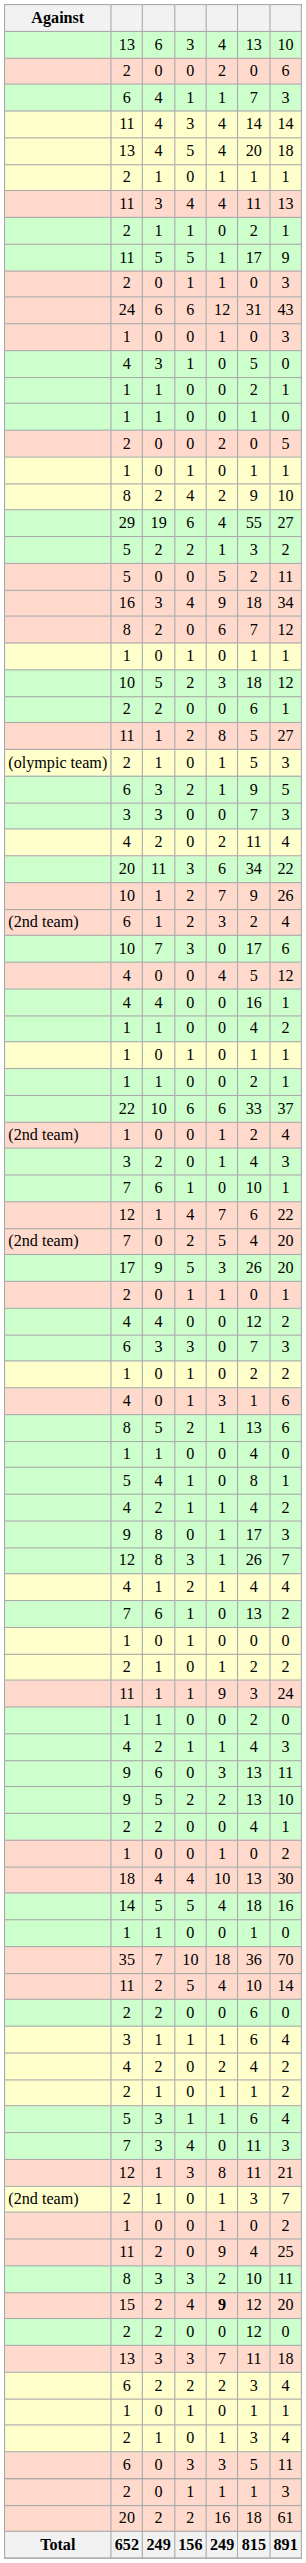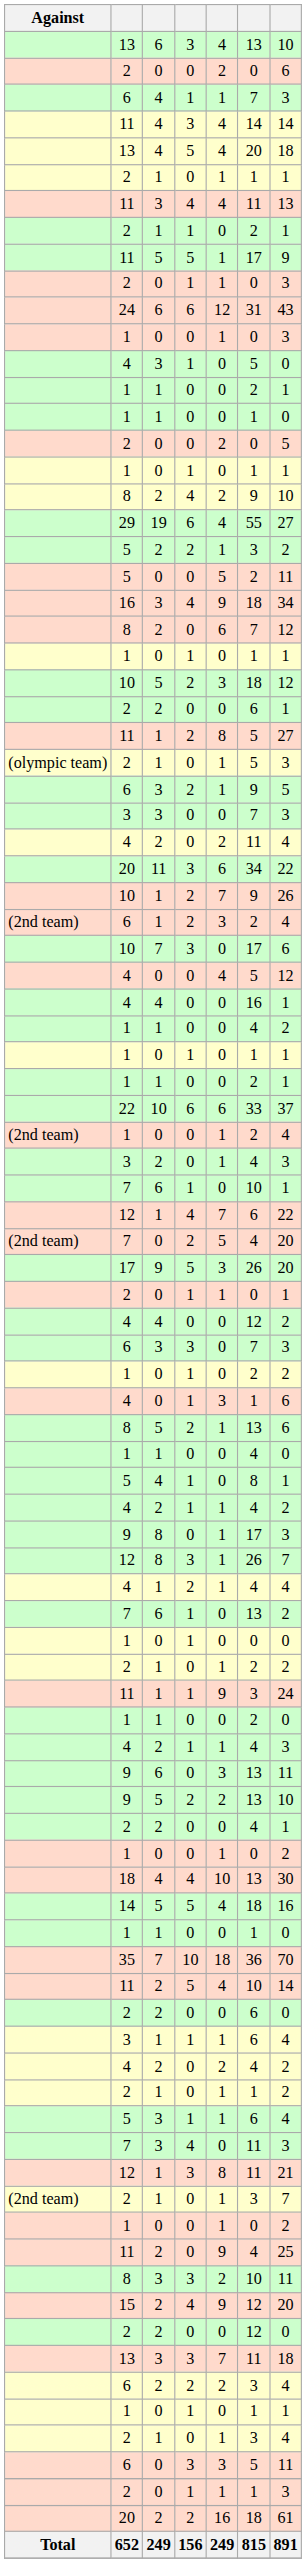(222, 2305) bold -> (222, 2305) normal
